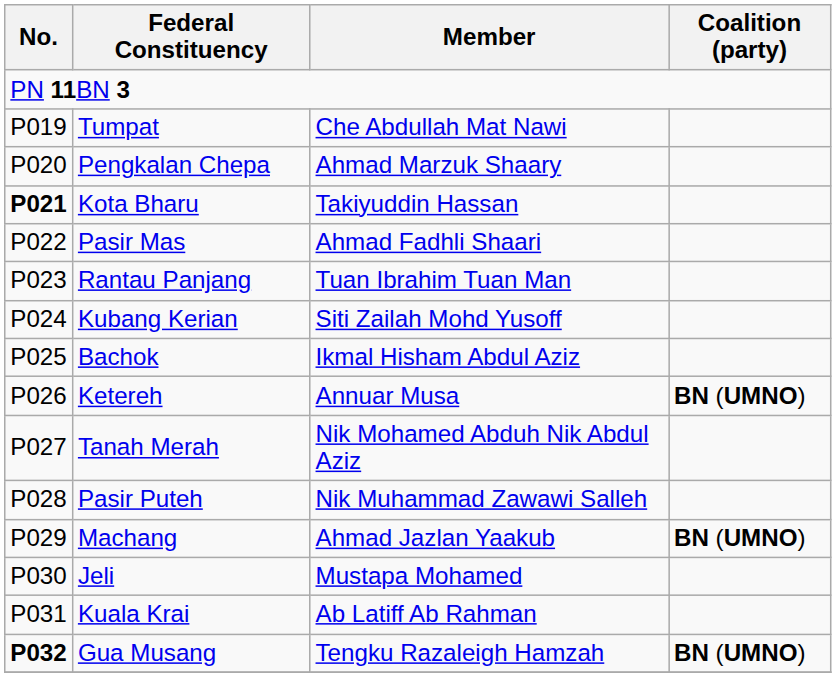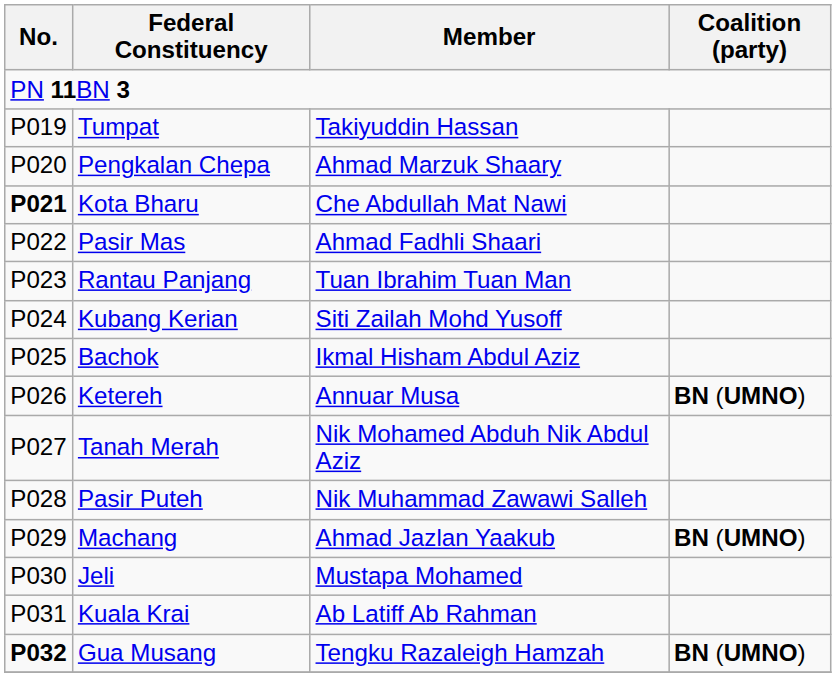(441, 127) Che Abdullah Mat Nawi -> (417, 127) Takiyuddin Hassan
(417, 204) Takiyuddin Hassan -> (441, 204) Che Abdullah Mat Nawi
